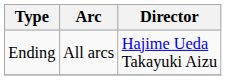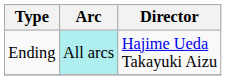(89, 52) no background -> (89, 52) paleturquoise background
